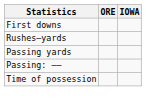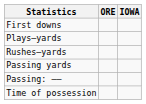+ row: (34, 39)
